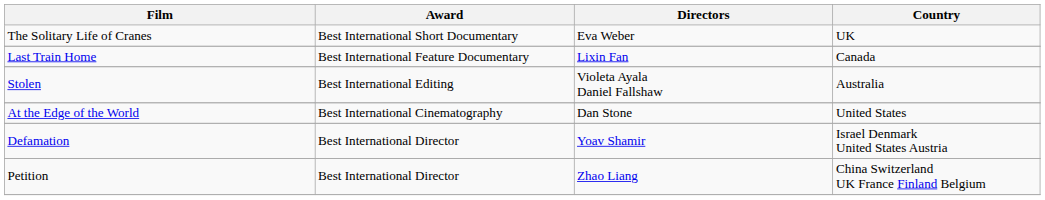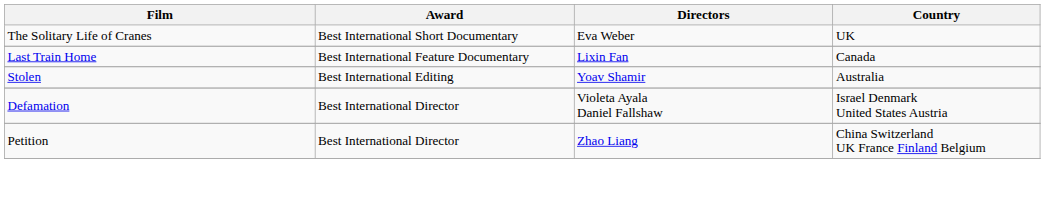(620, 84) Violeta Ayala Daniel Fallshaw -> (611, 77) Yoav Shamir
- row: (73, 112)
(611, 141) Yoav Shamir -> (620, 105) Violeta Ayala Daniel Fallshaw
